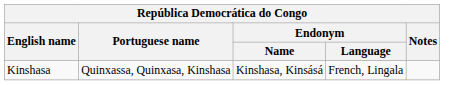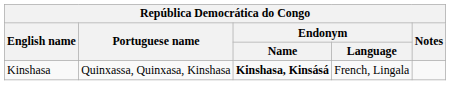(279, 70) normal -> (282, 70) bold
